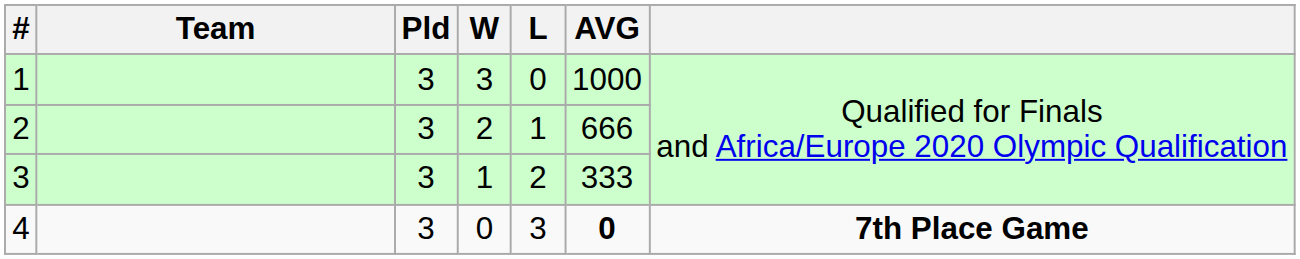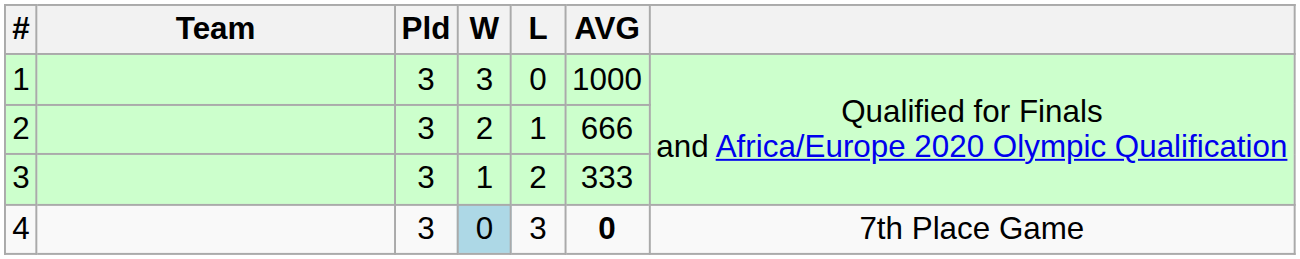(484, 228) no background -> (484, 228) lightblue background
(972, 228) bold -> (972, 228) normal
